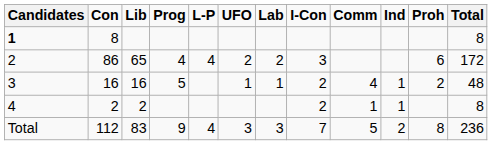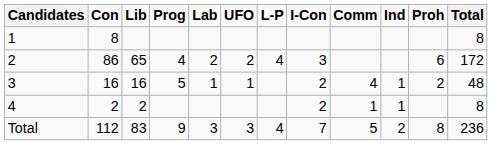columns swapped: (204, 15) <-> (271, 15)
(12, 38) bold -> (12, 38) normal
